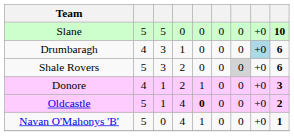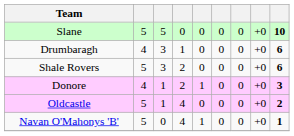(260, 49) lightblue background -> (260, 49) no background
(241, 67) lightgrey background -> (241, 67) no background
(202, 103) bold -> (202, 103) normal
